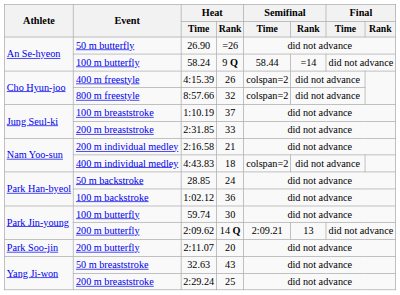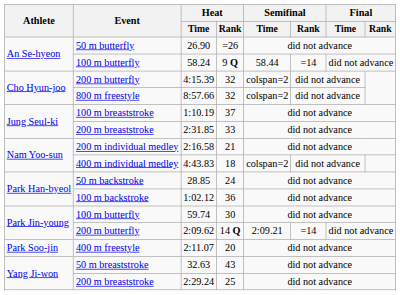(108, 79) 400 m freestyle -> (108, 79) 200 m butterfly
(230, 79) 26 -> (230, 79) 32
(308, 231) 13 -> (308, 231) =14
(108, 248) 200 m butterfly -> (108, 248) 400 m freestyle
